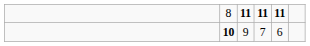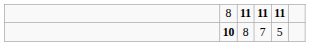(246, 32) 9 -> (246, 32) 8
(280, 32) 6 -> (280, 32) 5
